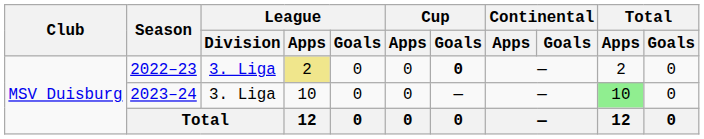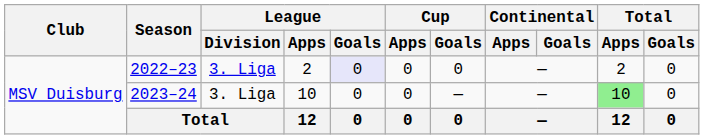(307, 69) khaki background -> (307, 69) no background
(357, 69) no background -> (357, 69) lavender background
(458, 69) bold -> (458, 69) normal
